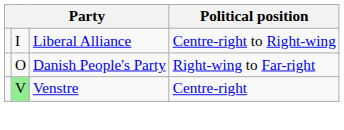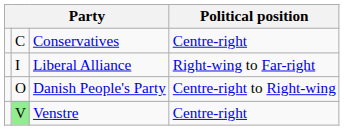+ row: (76, 40)
(254, 40) Centre-right to Right-wing -> (244, 64) Right-wing to Far-right
(244, 64) Right-wing to Far-right -> (254, 88) Centre-right to Right-wing
